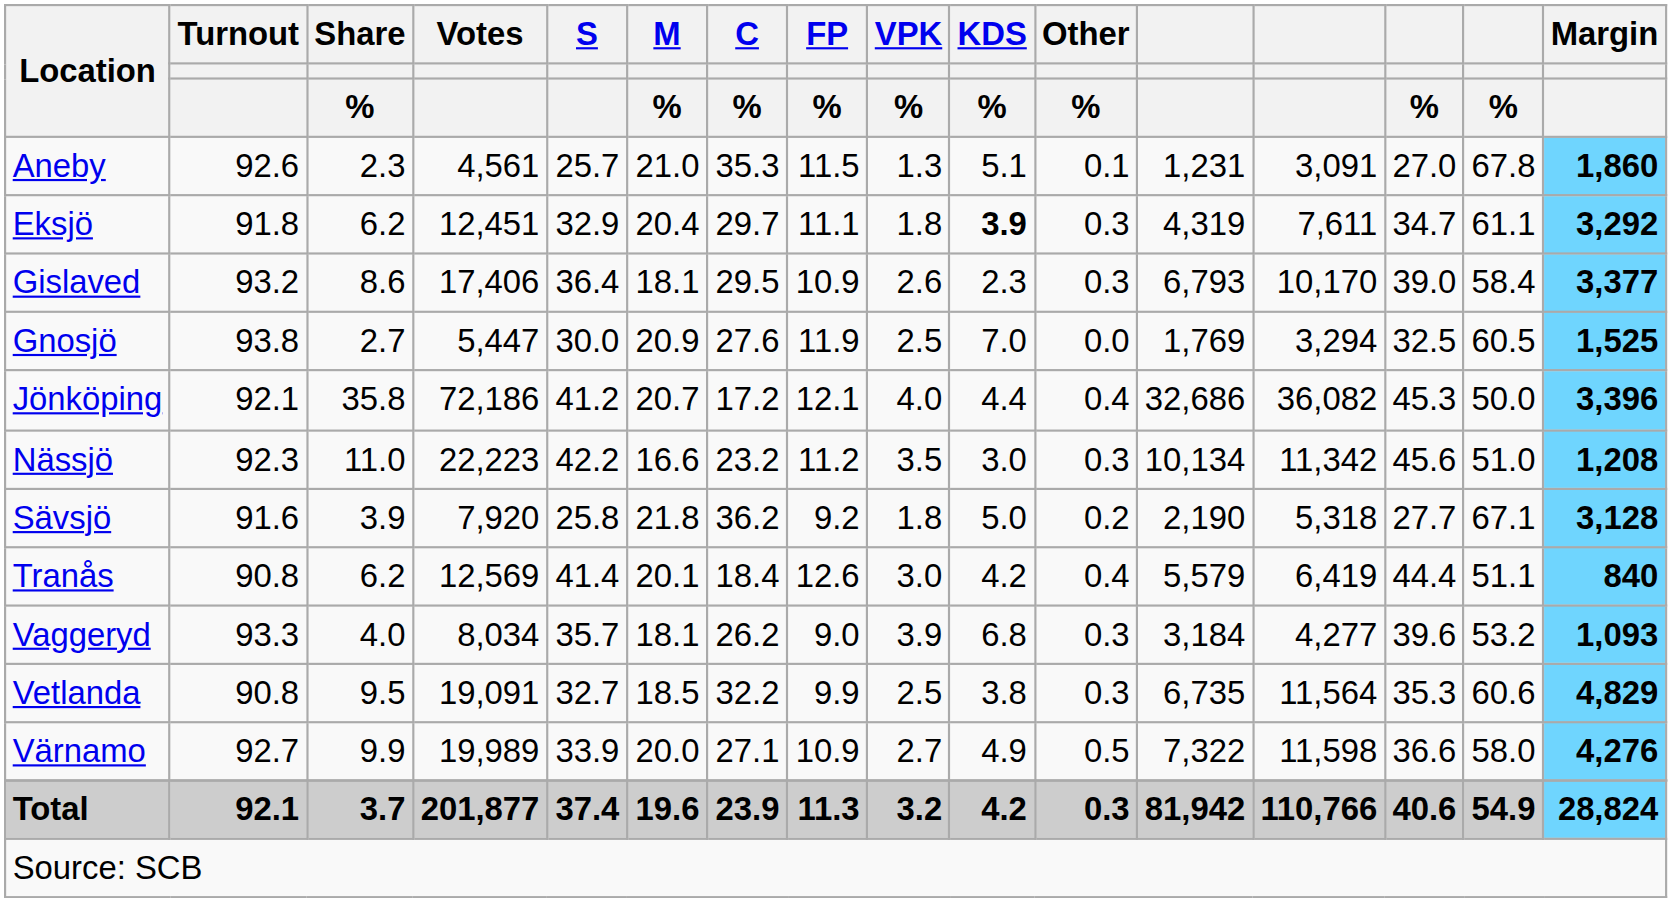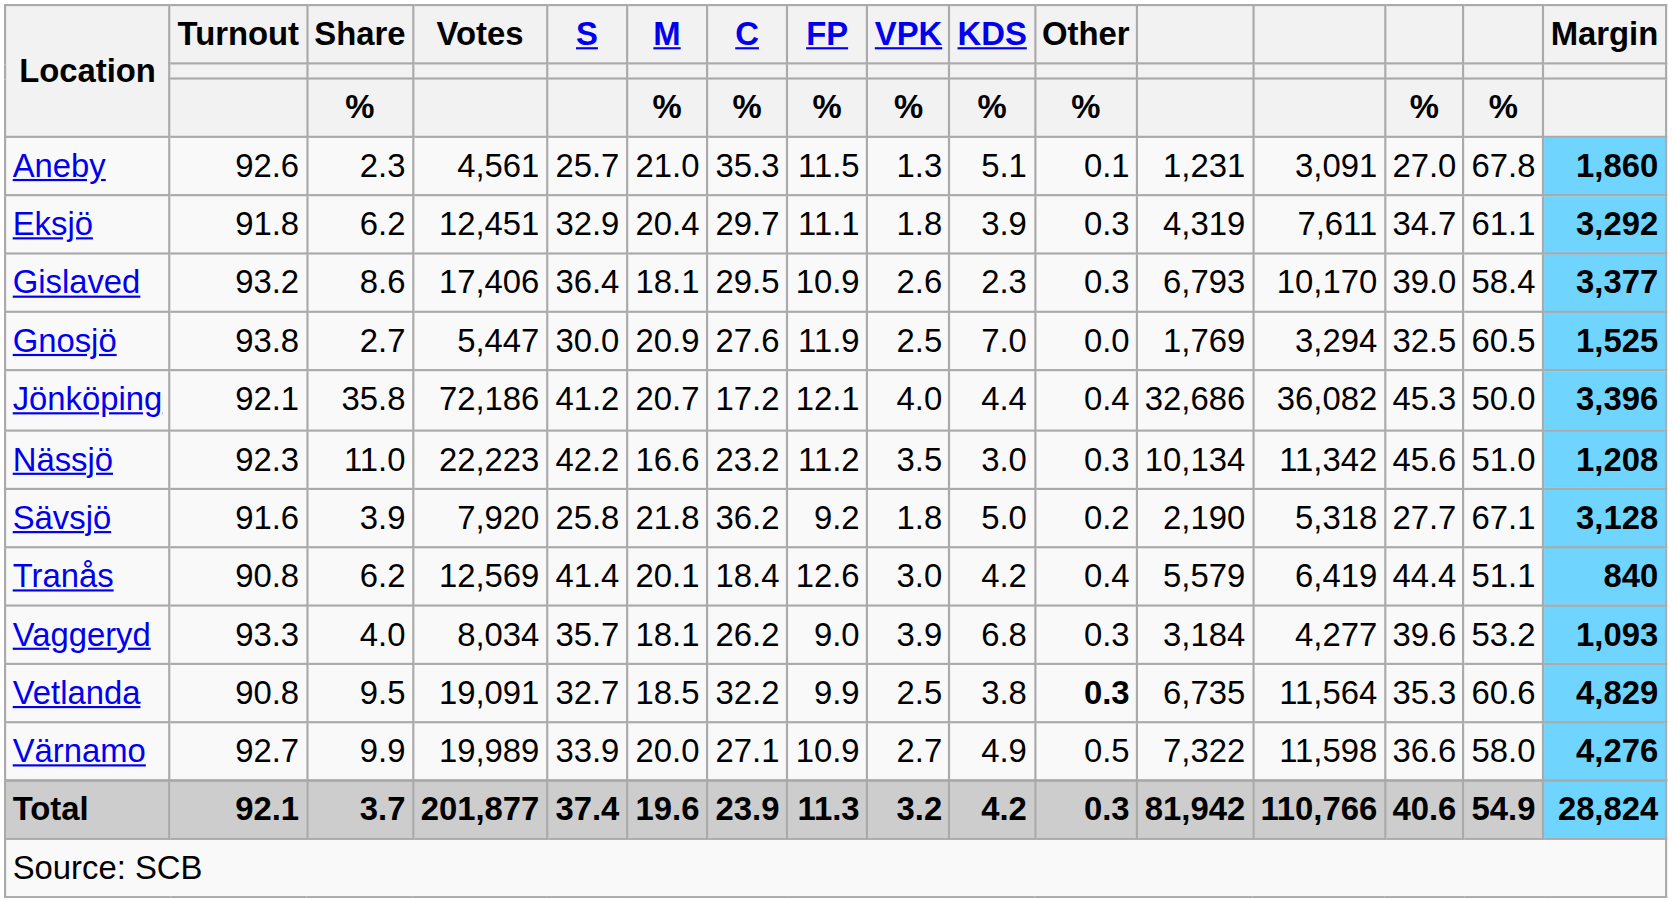(1004, 224) bold -> (1004, 224) normal
(1107, 692) normal -> (1107, 692) bold
